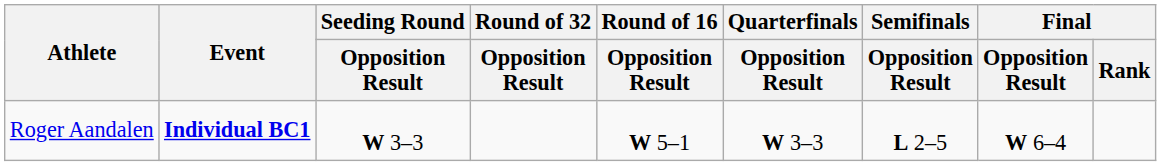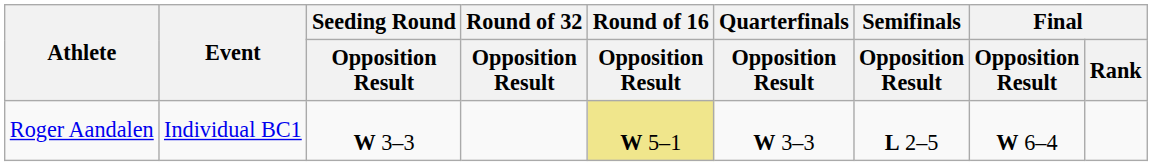(237, 130) bold -> (233, 130) normal
(659, 142) no background -> (651, 142) khaki background
